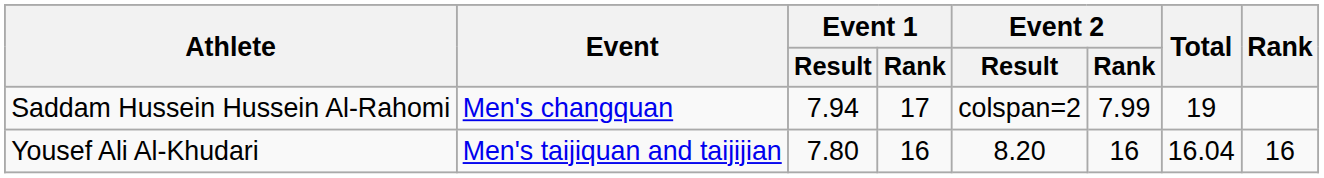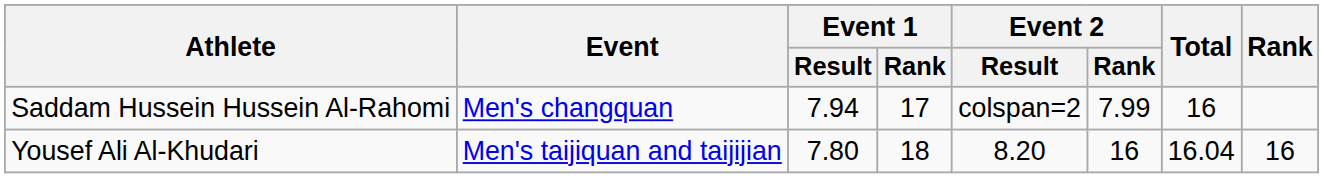(1201, 109) 19 -> (1201, 109) 16
(915, 151) 16 -> (915, 151) 18
